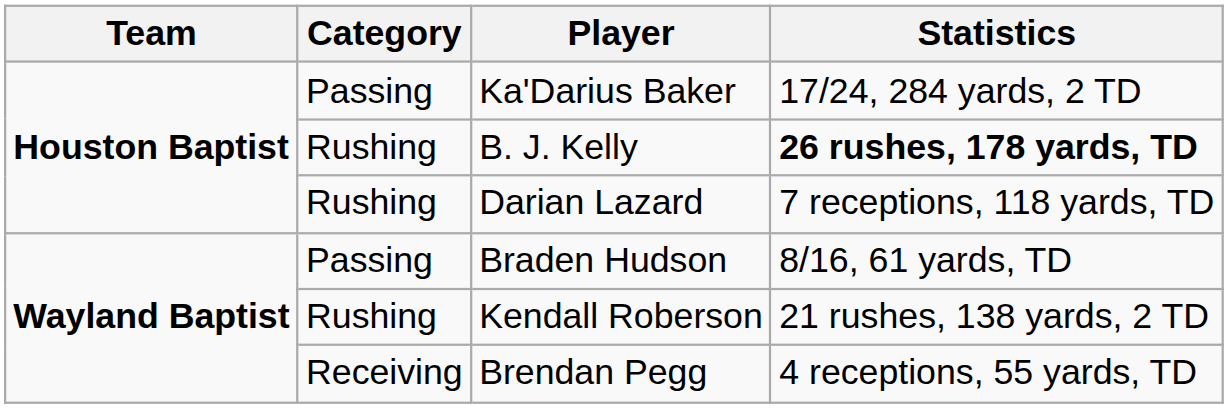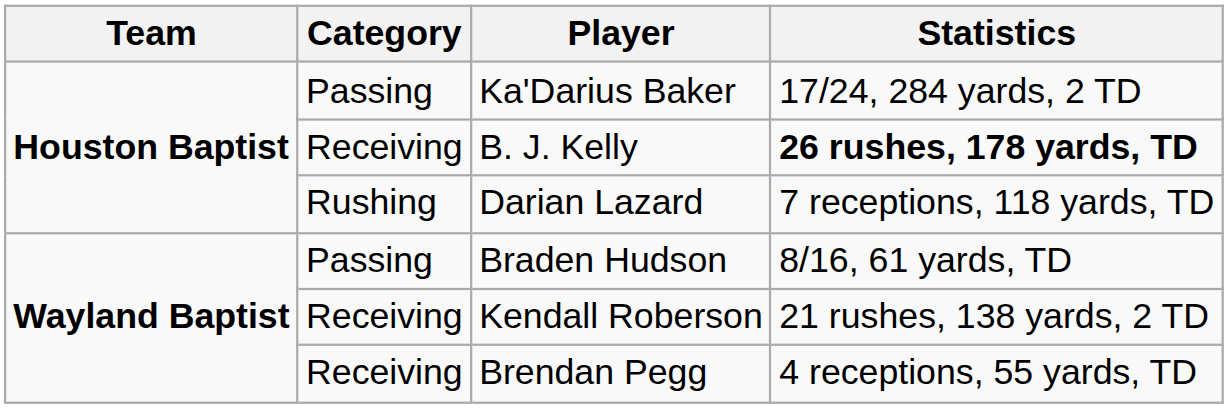(371, 146) Rushing -> (384, 146) Receiving
(371, 316) Rushing -> (384, 316) Receiving
